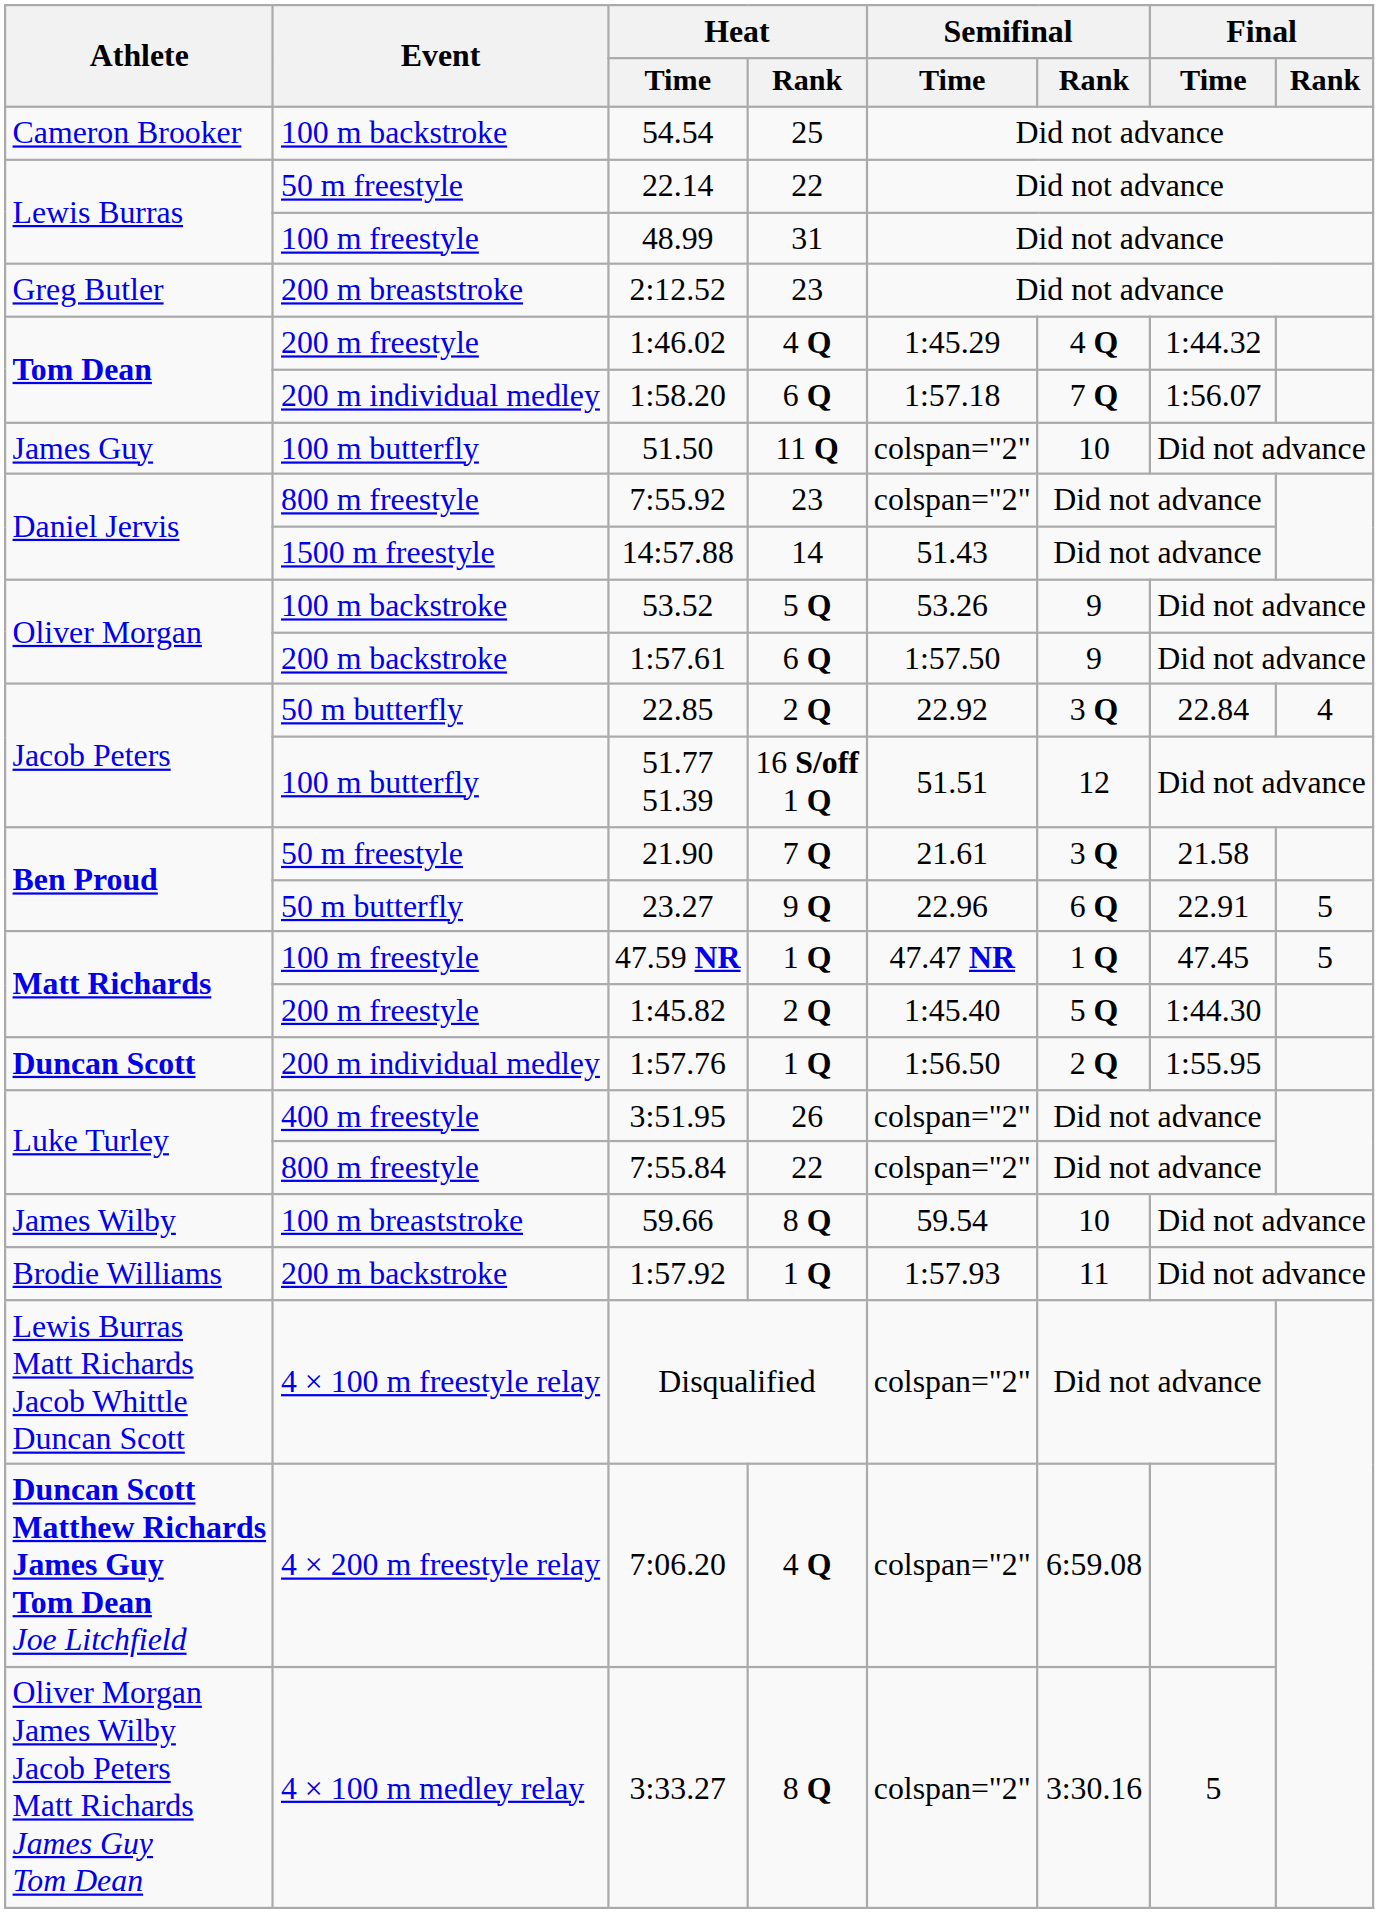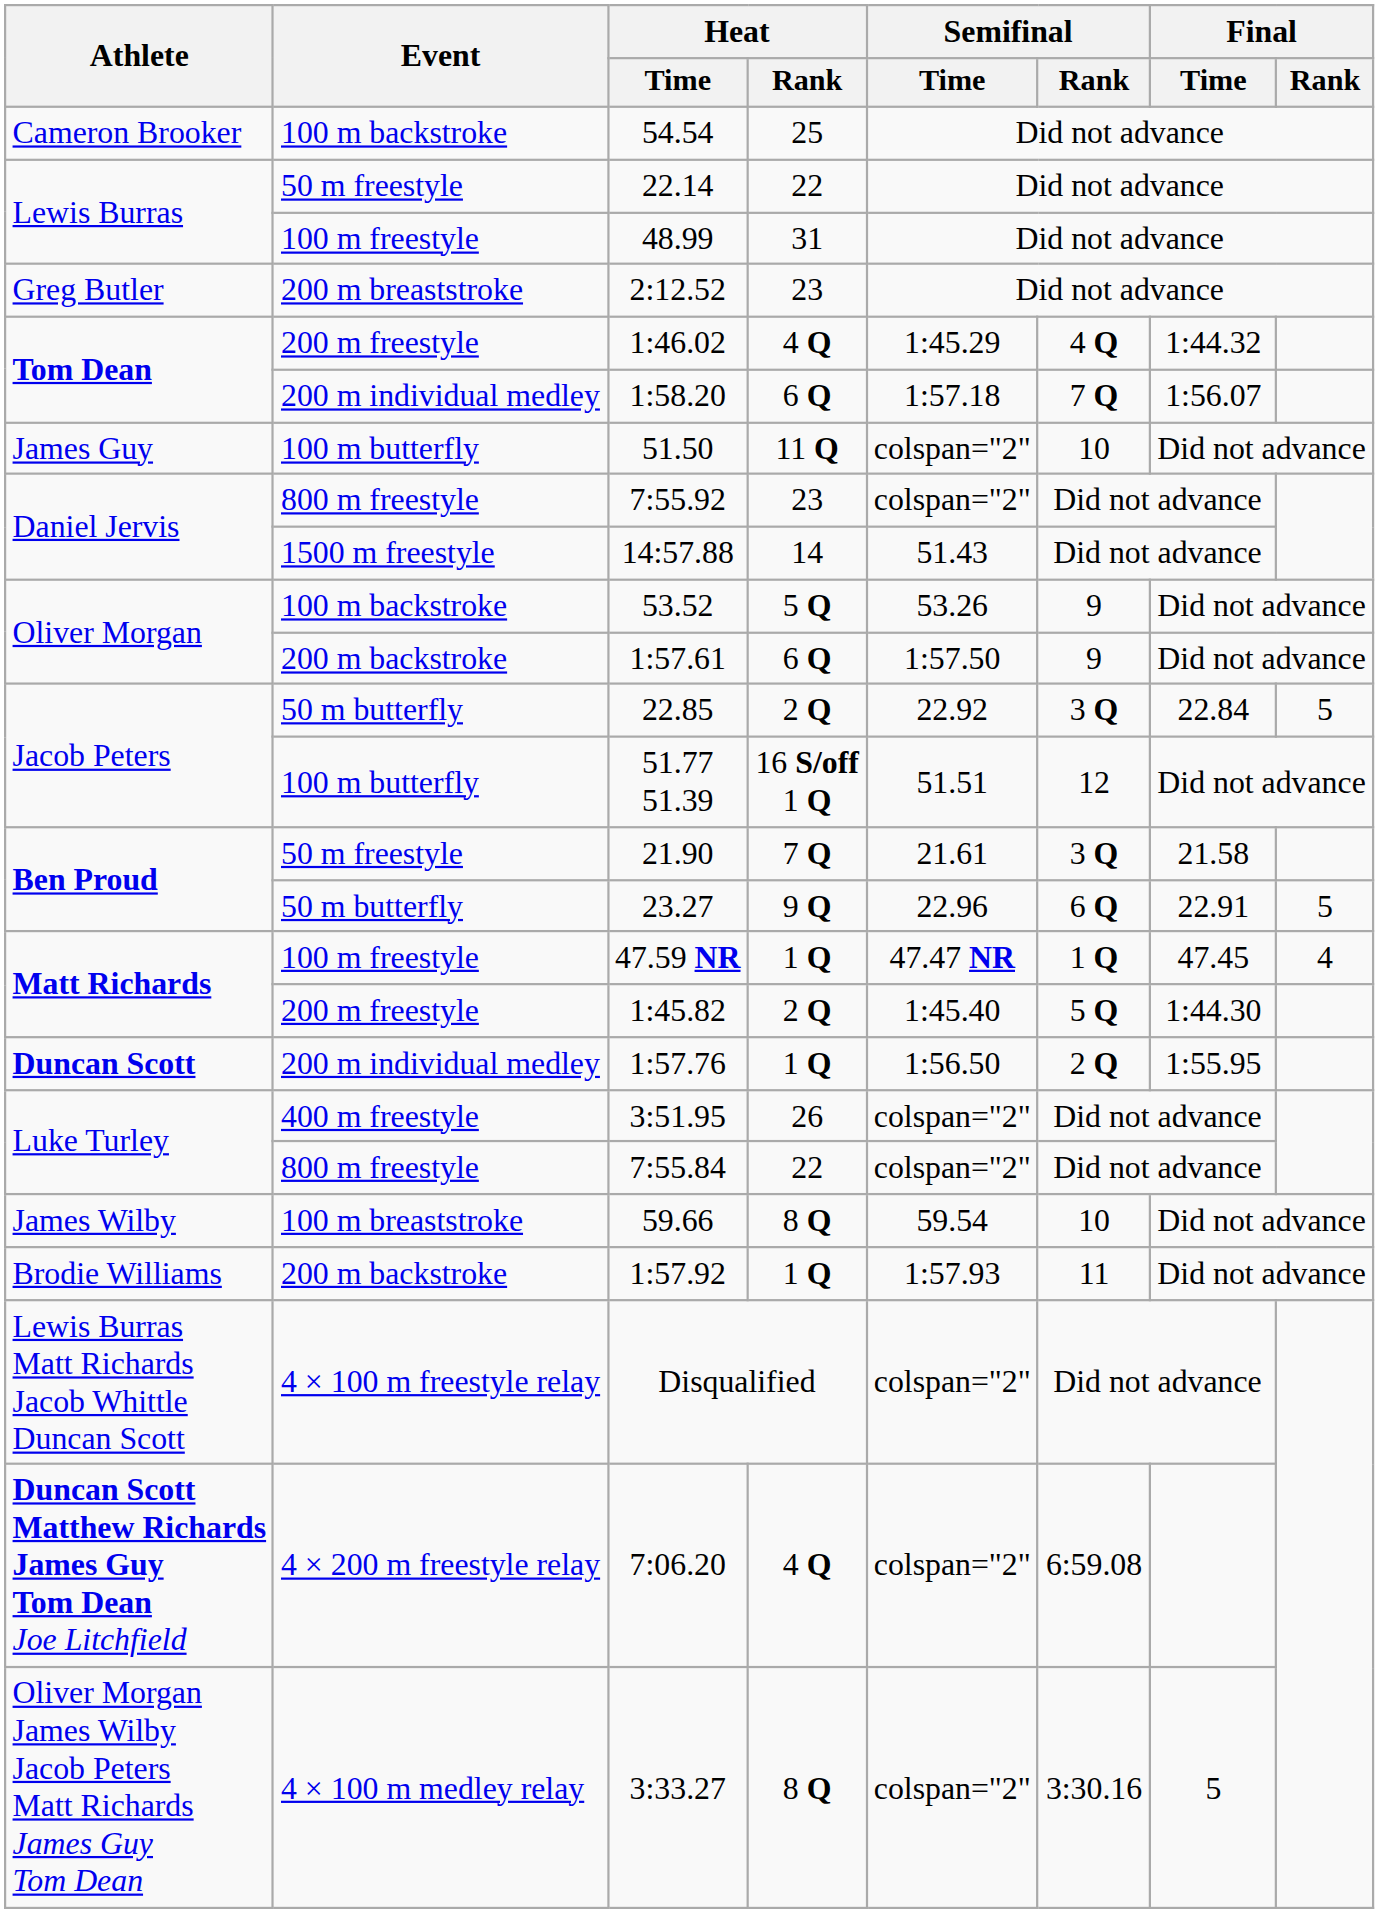(1325, 710) 4 -> (1325, 710) 5
(1325, 958) 5 -> (1325, 958) 4
